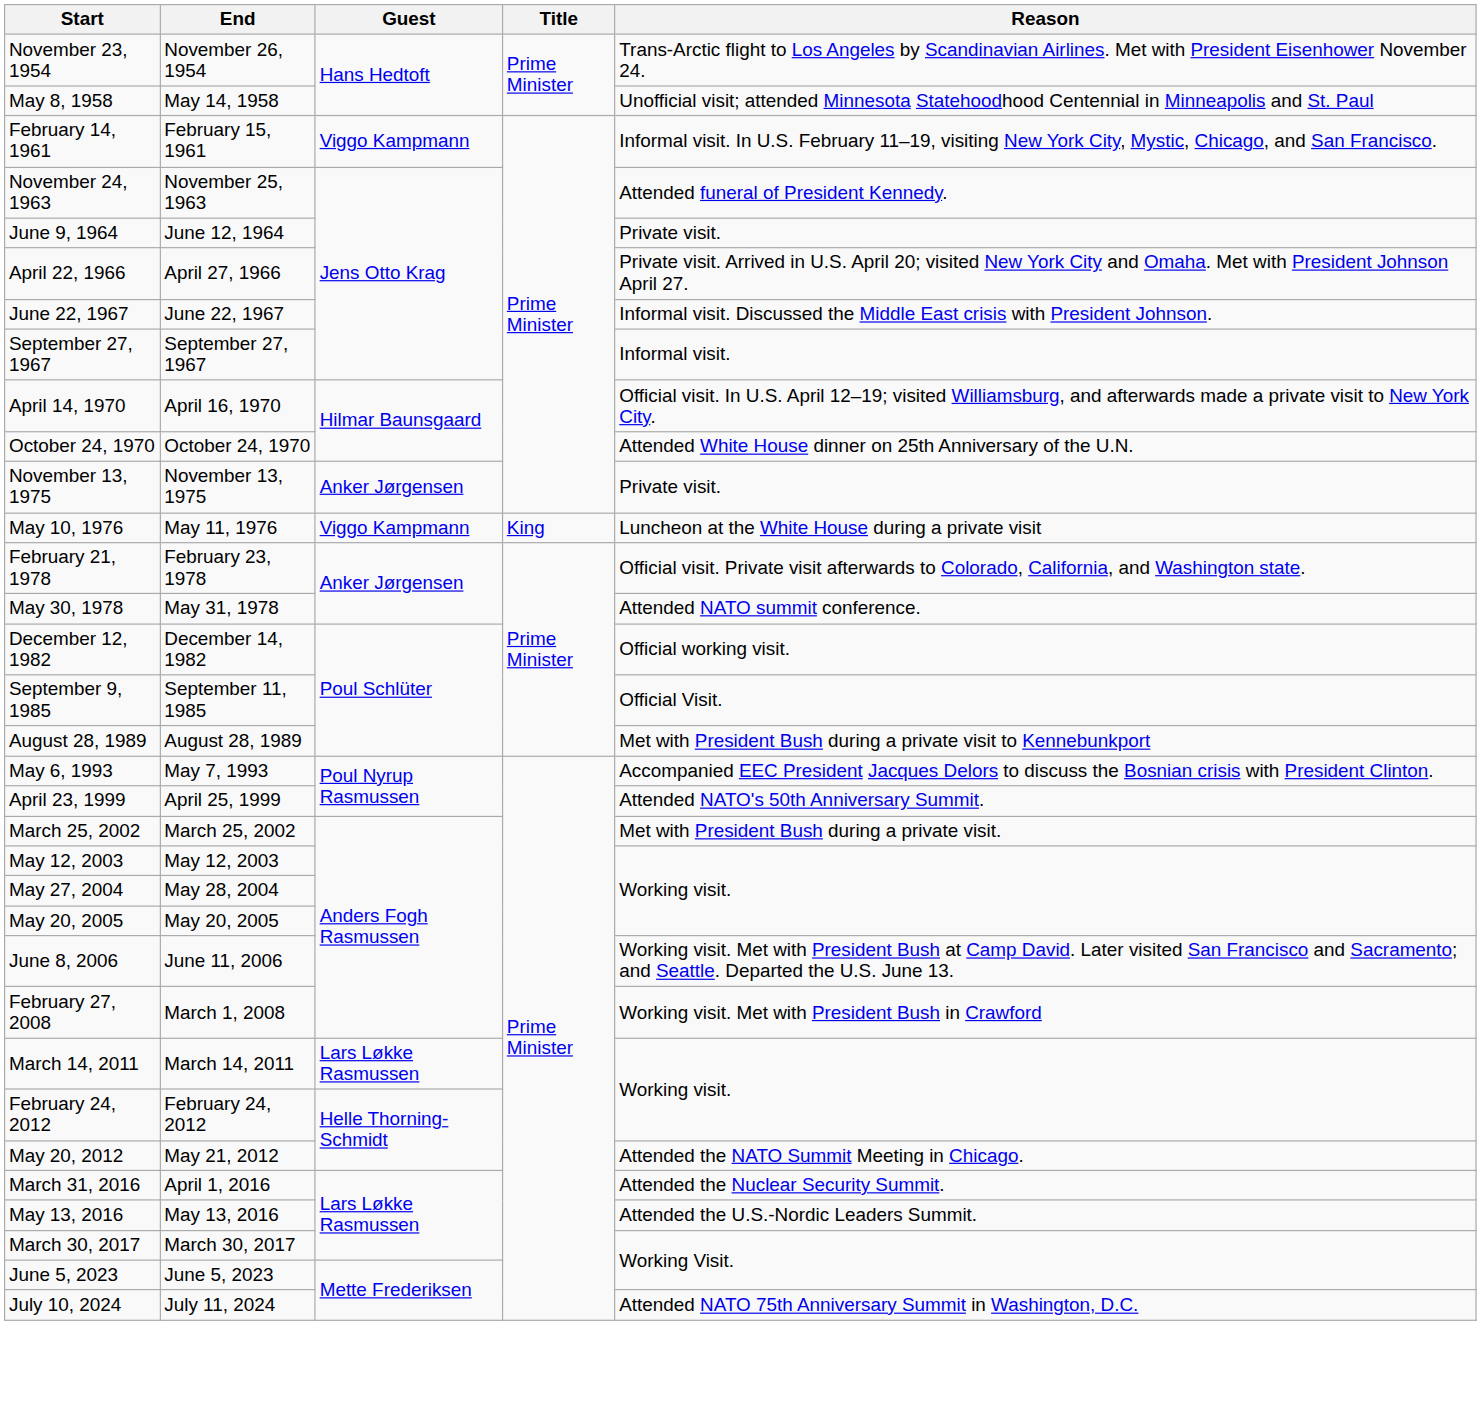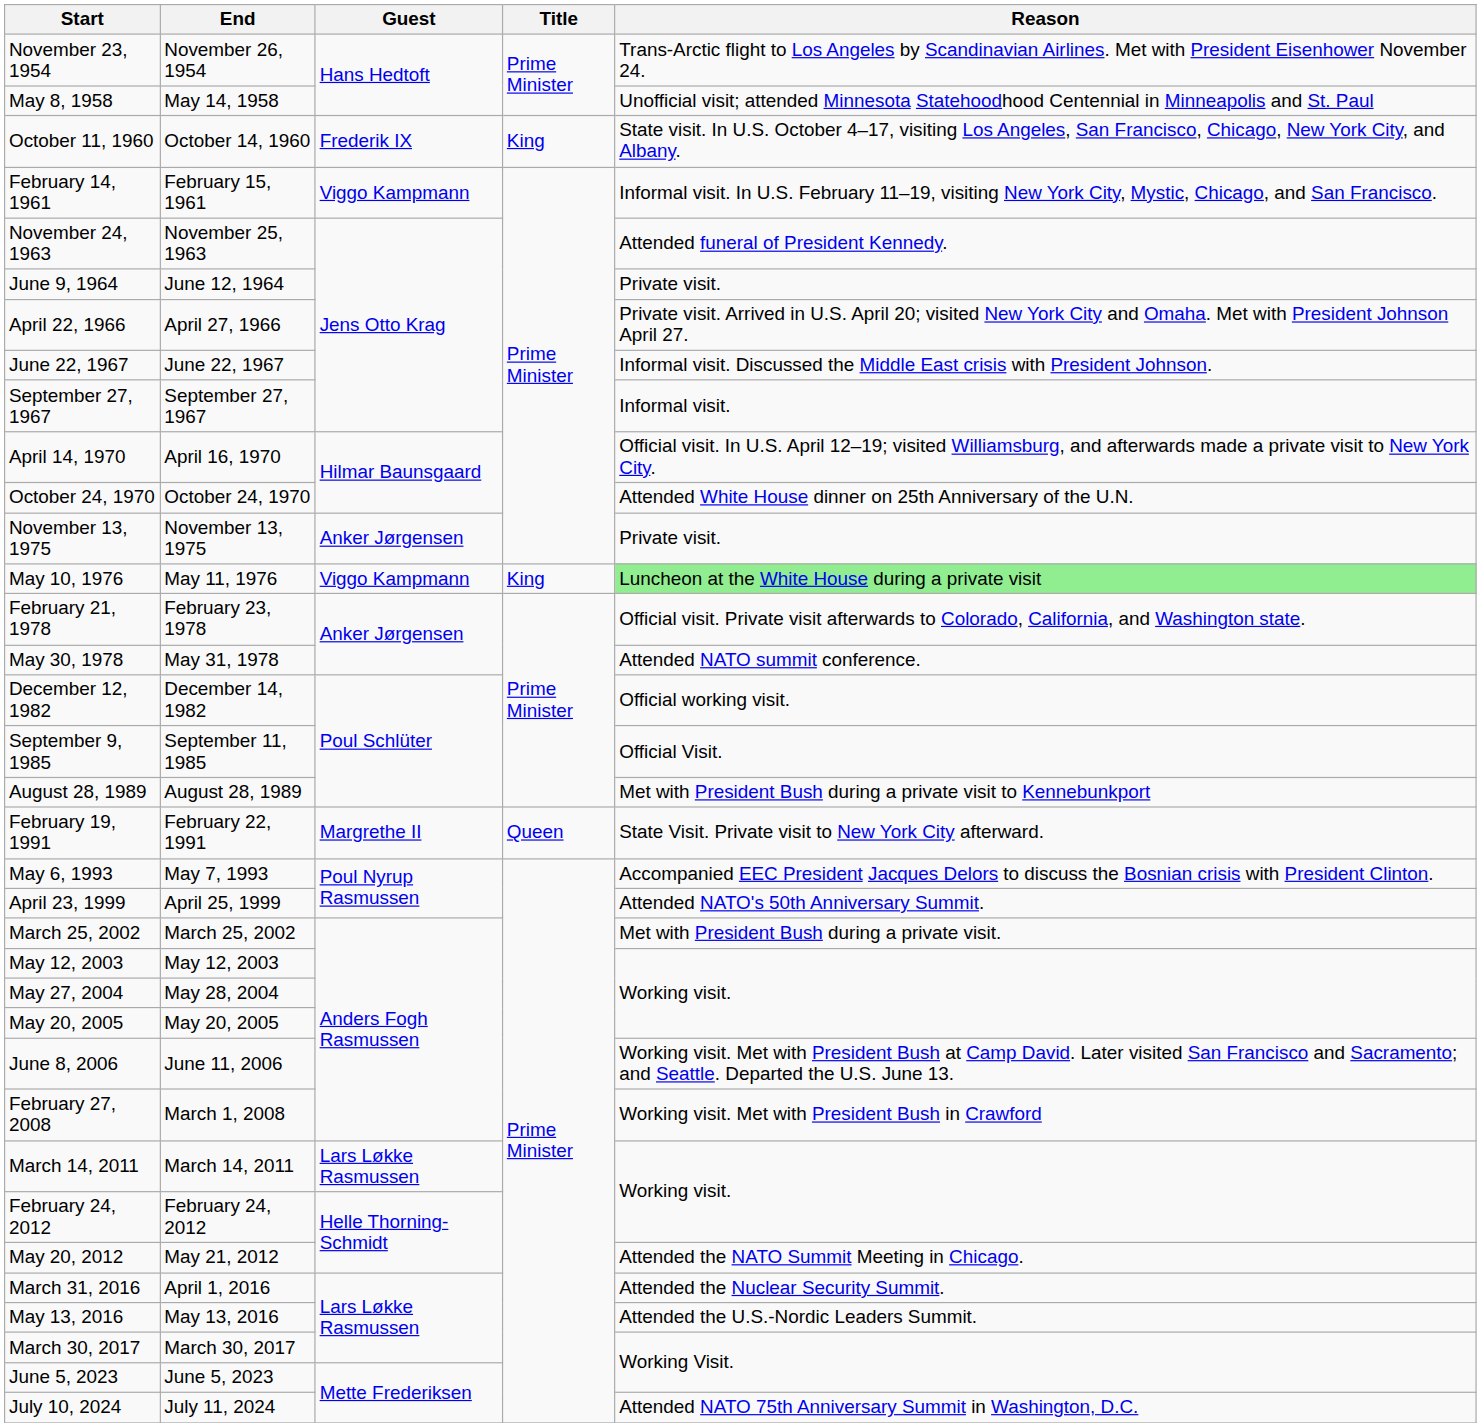+ row: (81, 141)
(830, 527) no background -> (830, 578) lightgreen background
+ row: (62, 832)
